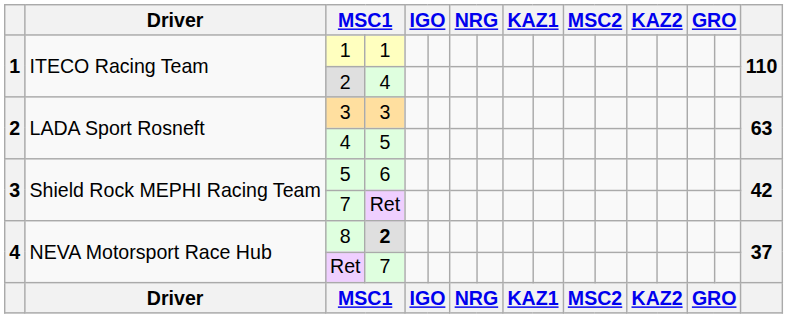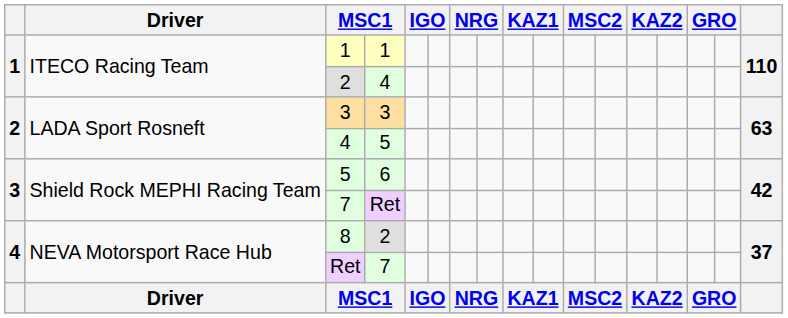(385, 236) bold -> (385, 236) normal
